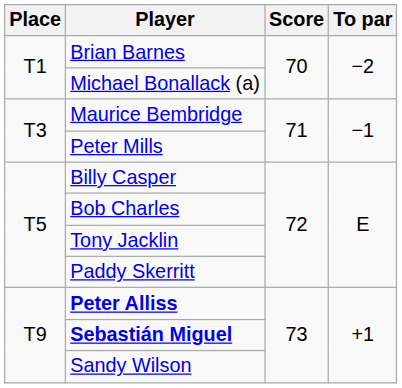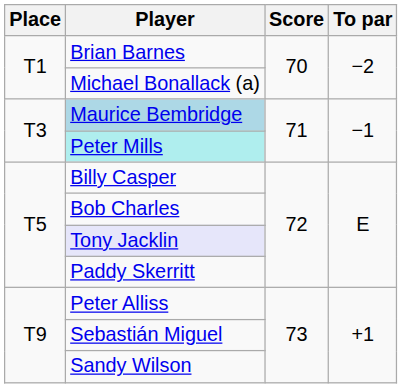(156, 114) no background -> (156, 114) lightblue background
(116, 146) no background -> (116, 146) paleturquoise background
(124, 240) no background -> (124, 240) lavender background
(124, 303) bold -> (119, 303) normal
(151, 334) bold -> (146, 334) normal
